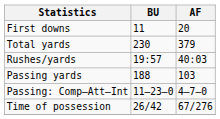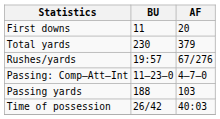(192, 60) 40:03 -> (195, 60) 67/276
rows swapped: (44, 76) <-> (67, 91)
(195, 107) 67/276 -> (192, 107) 40:03
